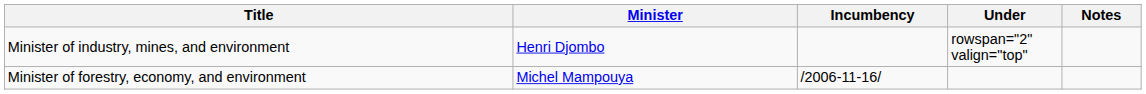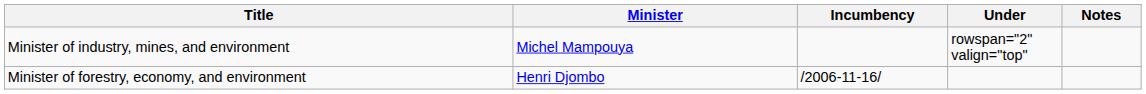(560, 46) Henri Djombo -> (575, 46) Michel Mampouya
(575, 77) Michel Mampouya -> (560, 77) Henri Djombo
